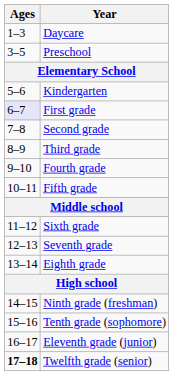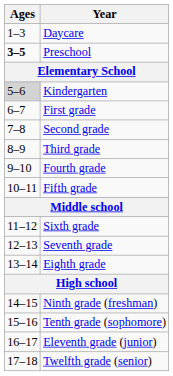(16, 52) normal -> (16, 52) bold
(16, 91) no background -> (16, 91) lightgrey background
(16, 110) lavender background -> (16, 110) no background
(22, 361) bold -> (22, 361) normal
